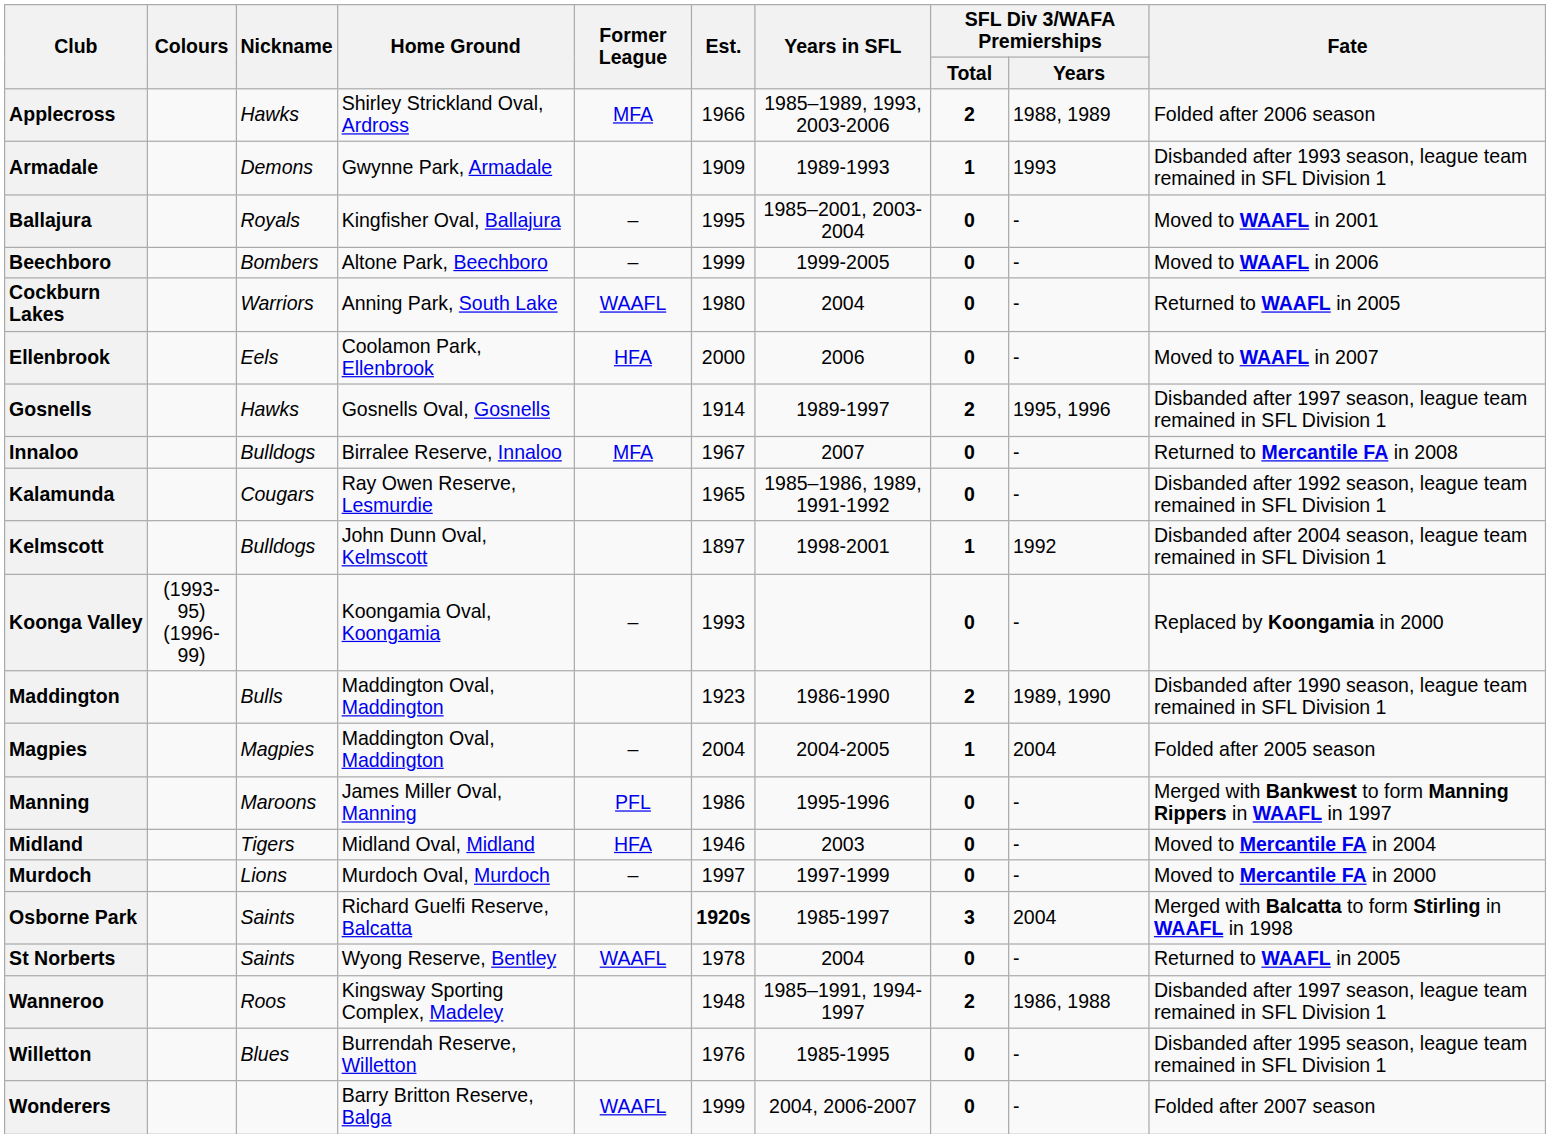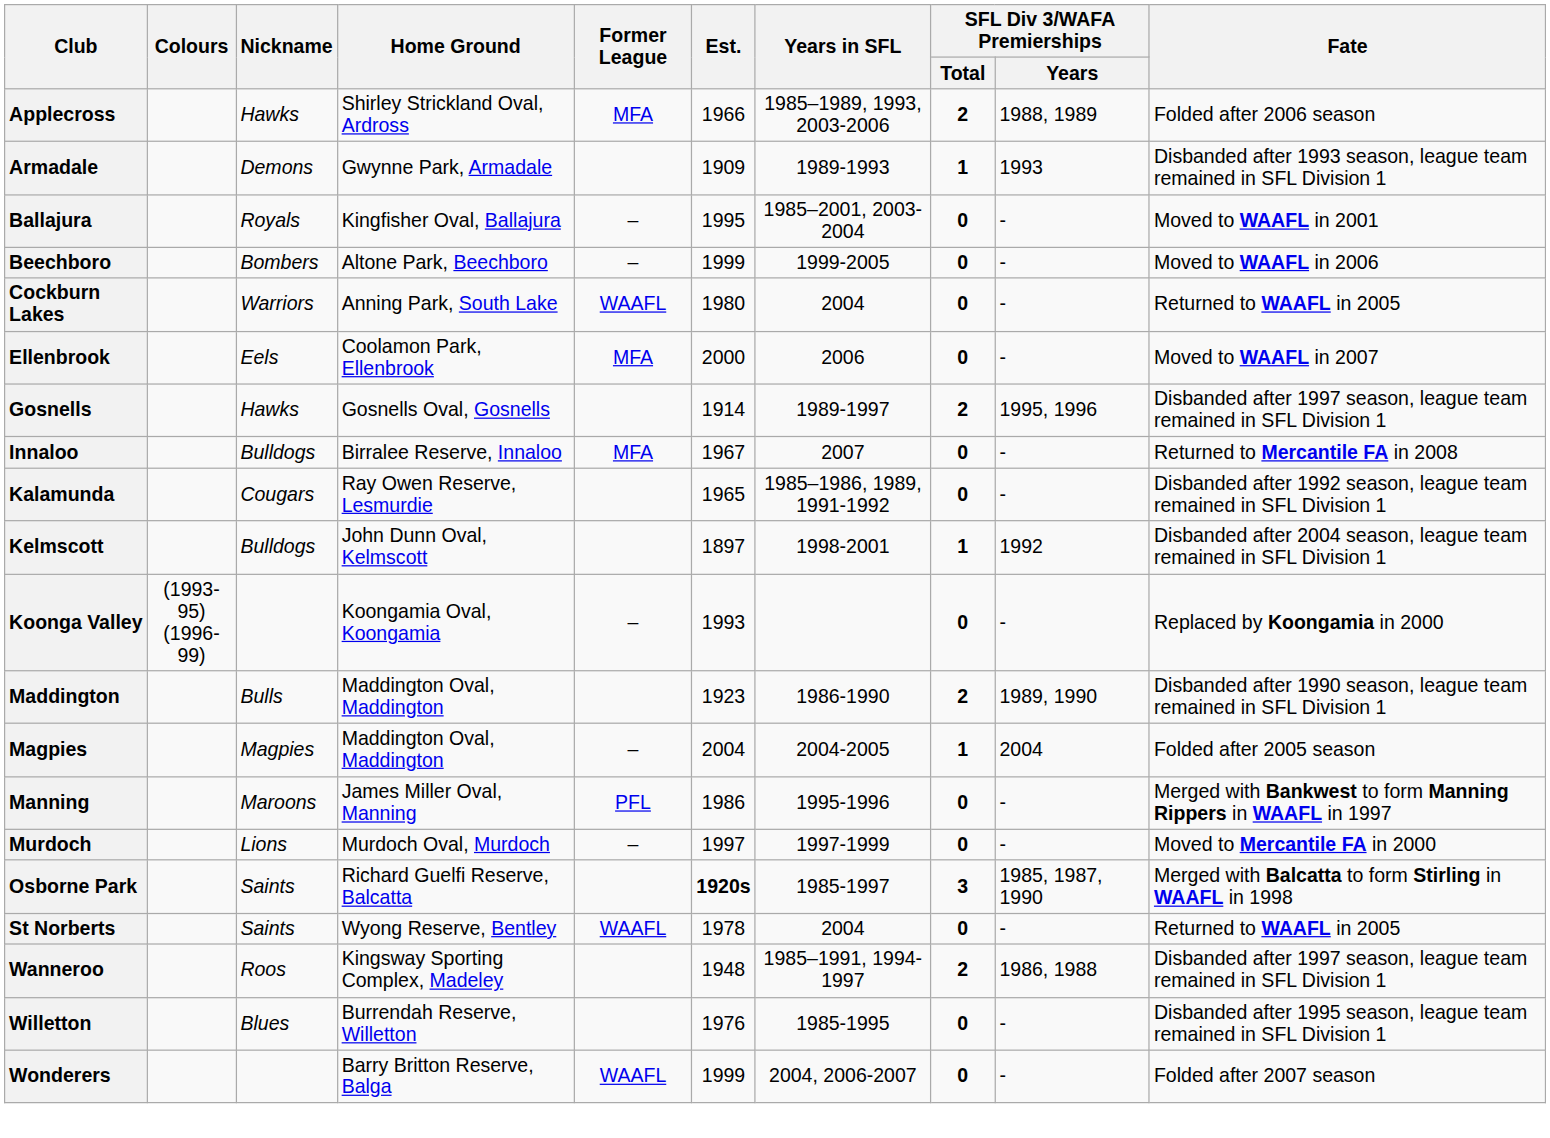(633, 357) HFA -> (633, 357) MFA
- row: (46, 844)
(1035, 917) 2004 -> (1051, 886) 1985, 1987, 1990
